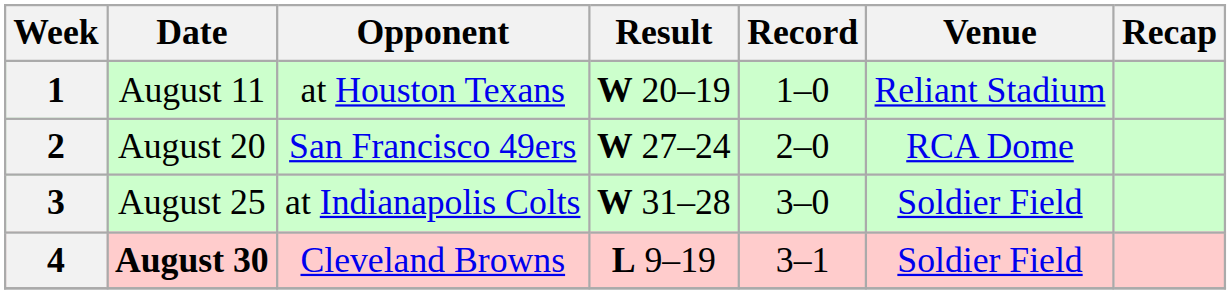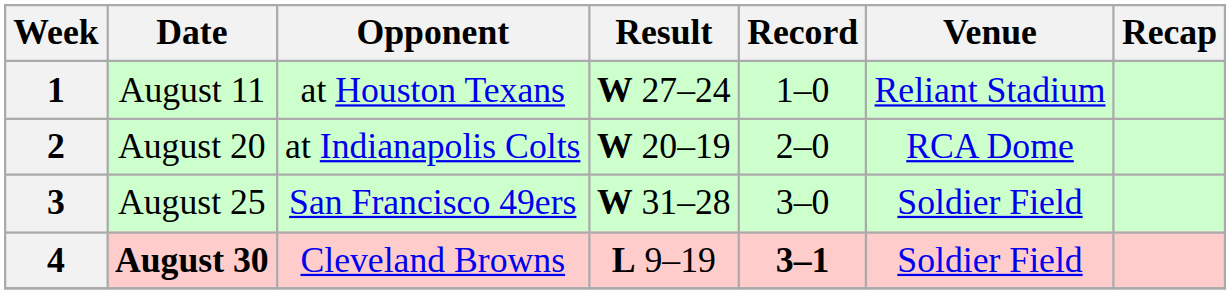(664, 89) W 20–19 -> (664, 89) W 27–24
(433, 145) San Francisco 49ers -> (433, 145) at Indianapolis Colts
(664, 145) W 27–24 -> (664, 145) W 20–19
(433, 202) at Indianapolis Colts -> (433, 202) San Francisco 49ers
(803, 259) normal -> (803, 259) bold
